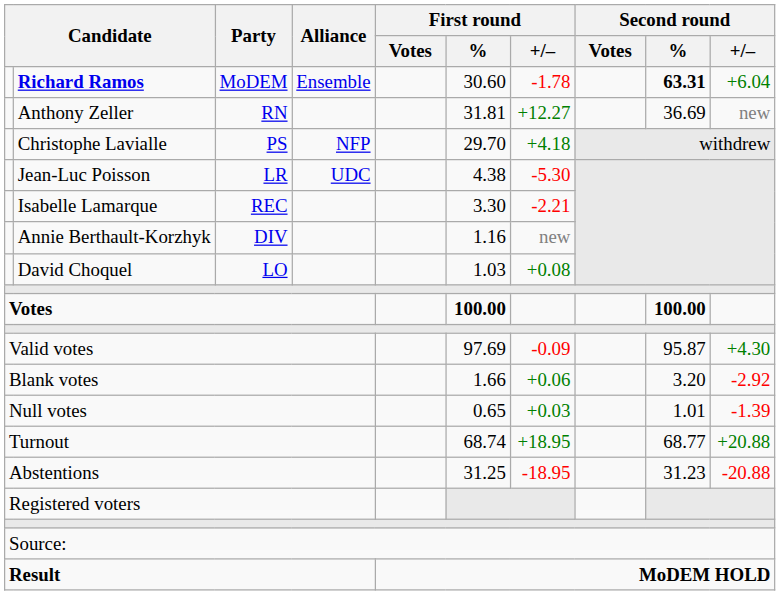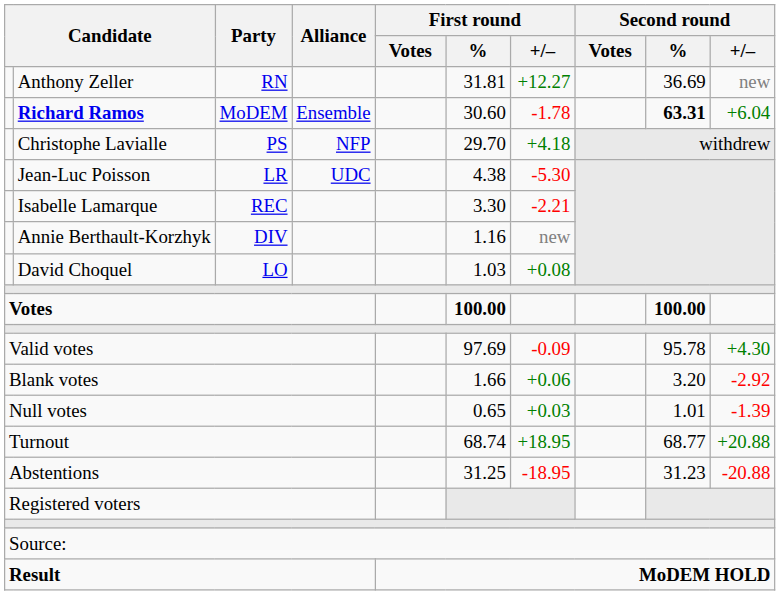rows swapped: (76, 113) <-> (81, 82)
(685, 348) 95.87 -> (685, 348) 95.78
